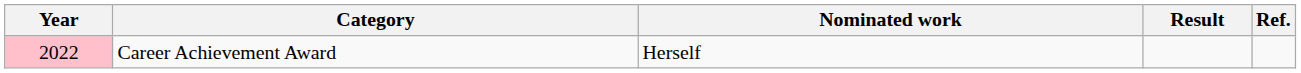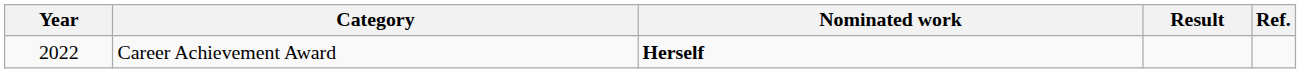(59, 51) pink background -> (59, 51) no background
(672, 51) normal -> (673, 51) bold
